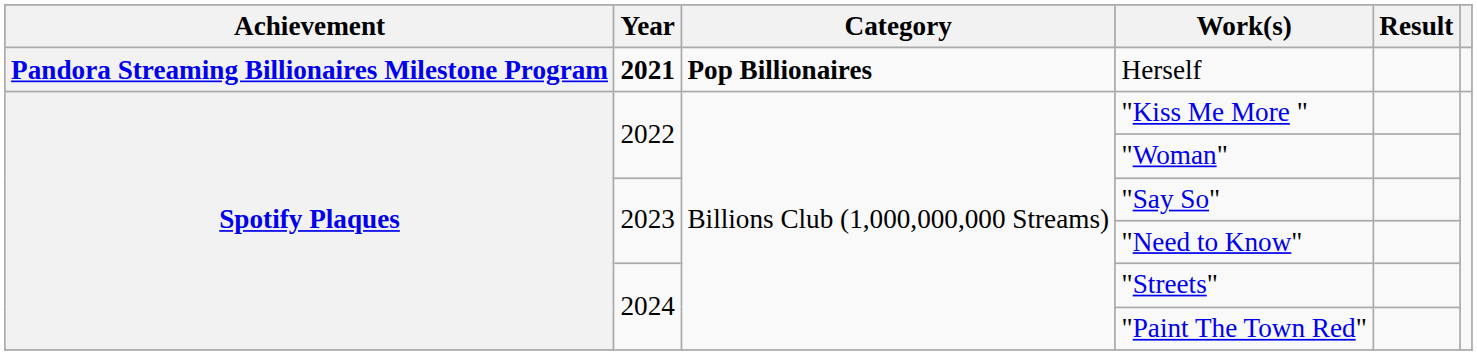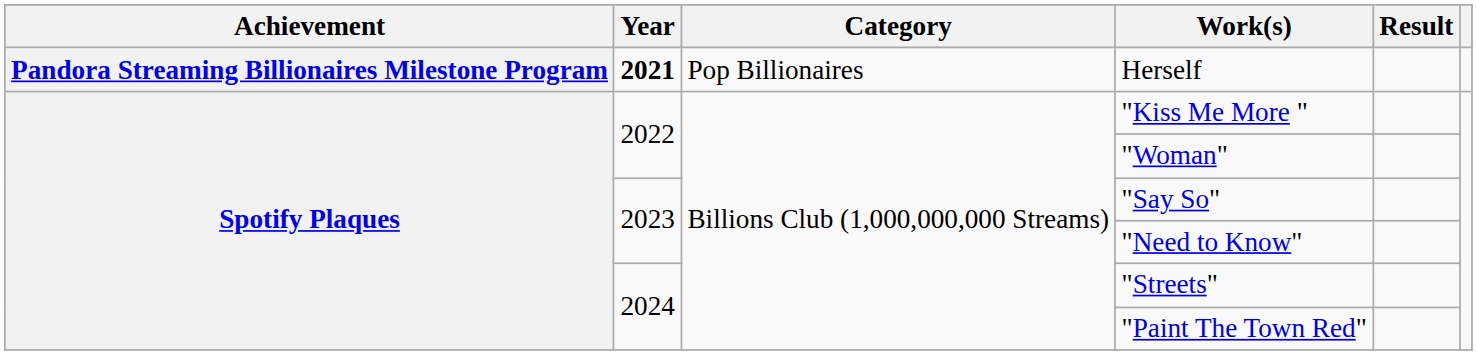(780, 69) bold -> (775, 69) normal
